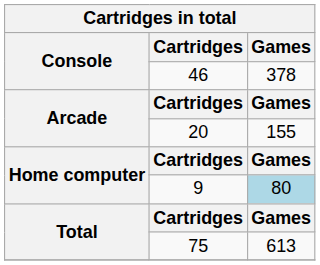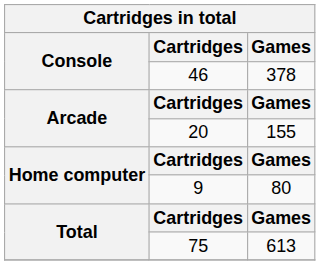(281, 189) lightblue background -> (281, 189) no background
